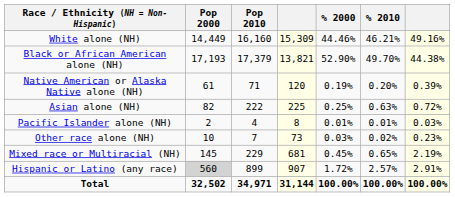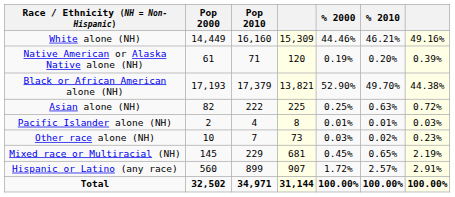rows swapped: (95, 59) <-> (95, 86)
(208, 169) lightgrey background -> (208, 169) no background
